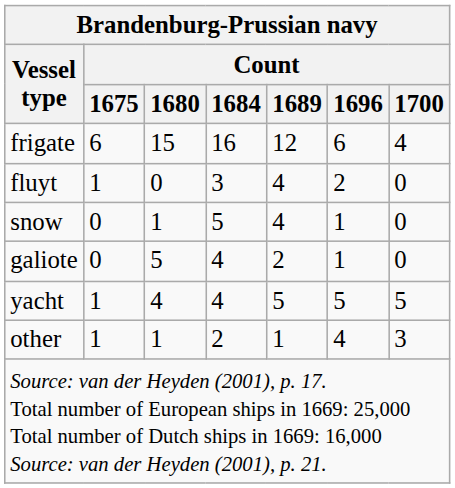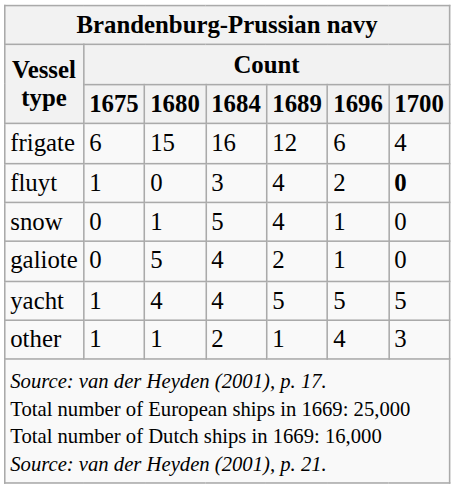(401, 182) normal -> (401, 182) bold
